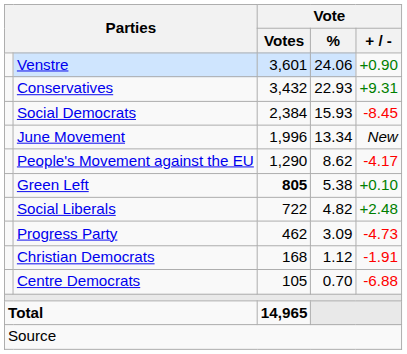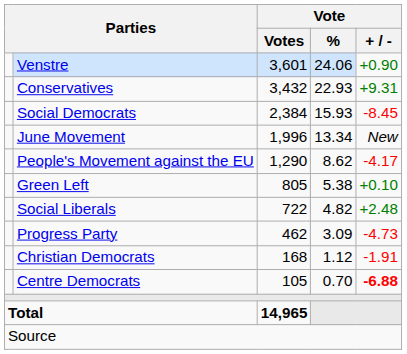(295, 185) bold -> (295, 185) normal
(381, 281) normal -> (381, 281) bold
